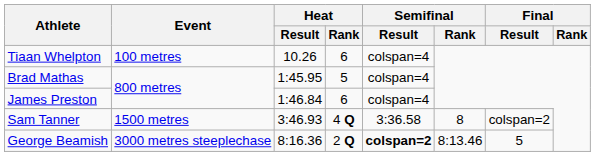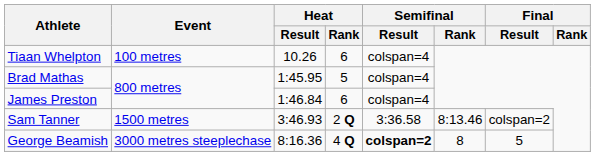(344, 120) 4 Q -> (344, 120) 2 Q
(460, 120) 8 -> (460, 120) 8:13.46
(344, 141) 2 Q -> (344, 141) 4 Q
(460, 141) 8:13.46 -> (460, 141) 8
